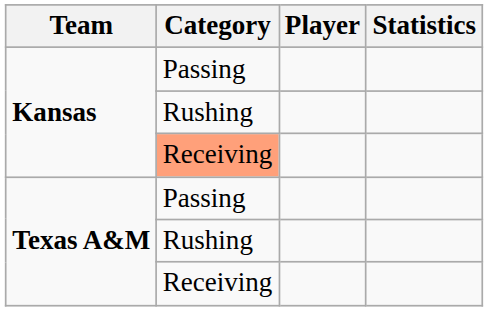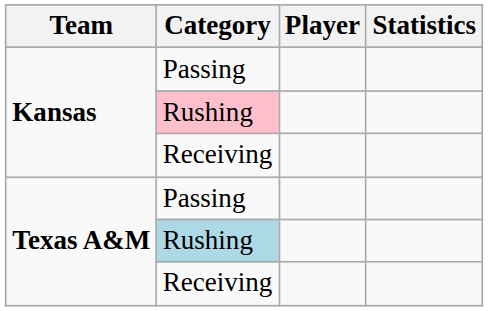(208, 111) no background -> (208, 111) pink background
(218, 154) lightsalmon background -> (218, 154) no background
(208, 240) no background -> (208, 240) lightblue background
